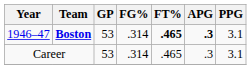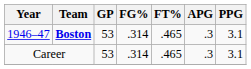(171, 34) bold -> (171, 34) normal
(208, 34) bold -> (208, 34) normal
